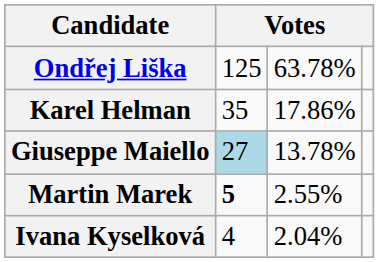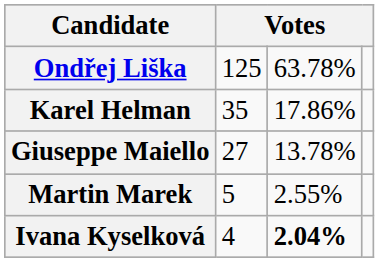(235, 151) lightblue background -> (235, 151) no background
(228, 194) bold -> (228, 194) normal
(308, 236) normal -> (310, 236) bold
